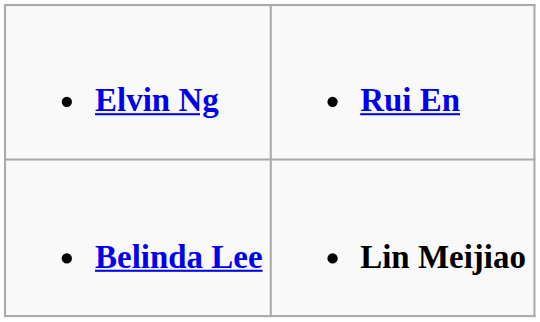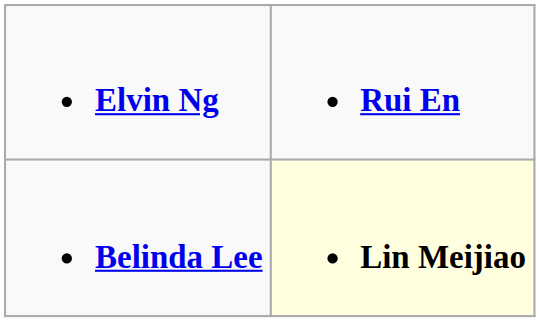(403, 256) no background -> (403, 256) lightyellow background
